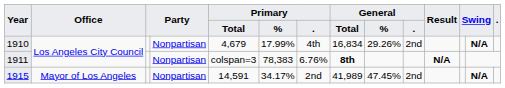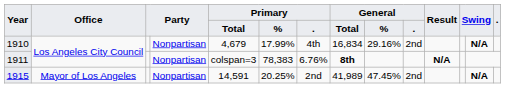(384, 44) 29.26% -> (384, 44) 29.16%
(278, 75) 34.17% -> (278, 75) 20.25%
